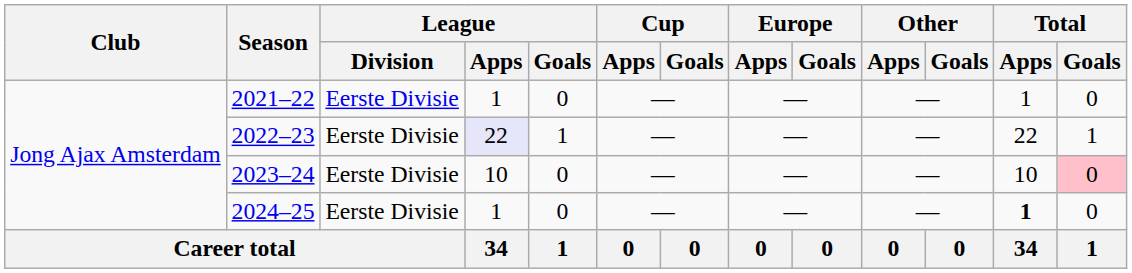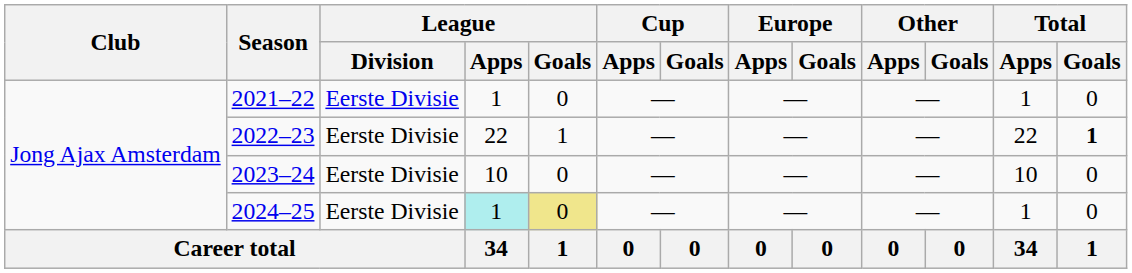(496, 135) lavender background -> (496, 135) no background
(1092, 135) normal -> (1092, 135) bold
(1092, 173) pink background -> (1092, 173) no background
(496, 211) no background -> (496, 211) paleturquoise background
(562, 211) no background -> (562, 211) khaki background
(1026, 211) bold -> (1026, 211) normal
